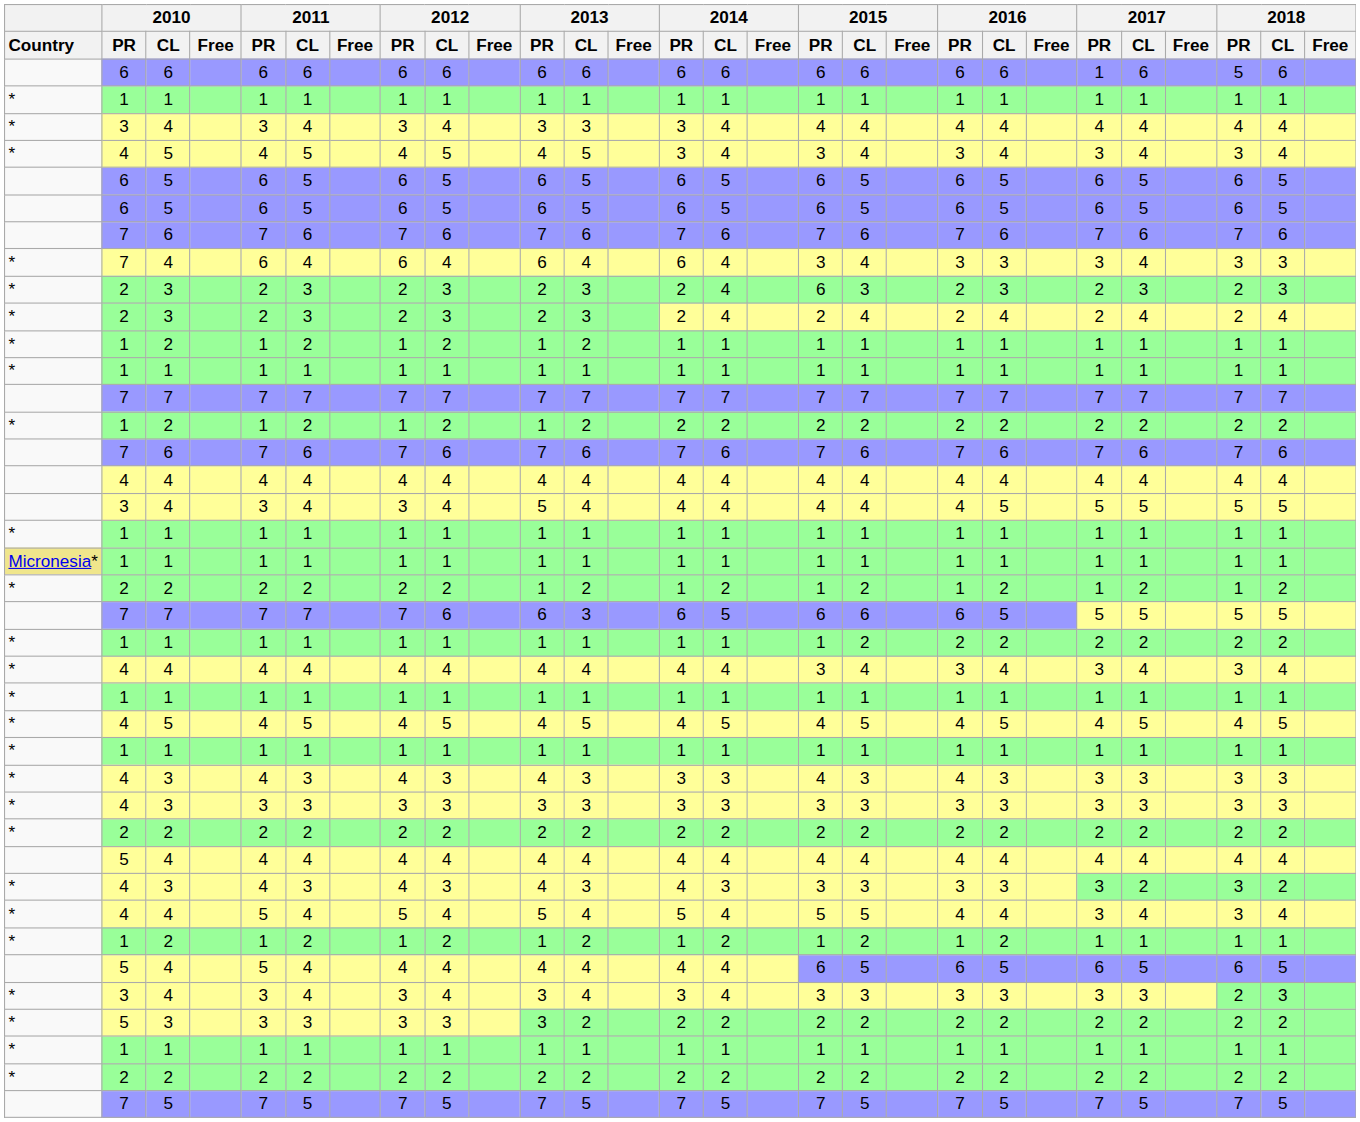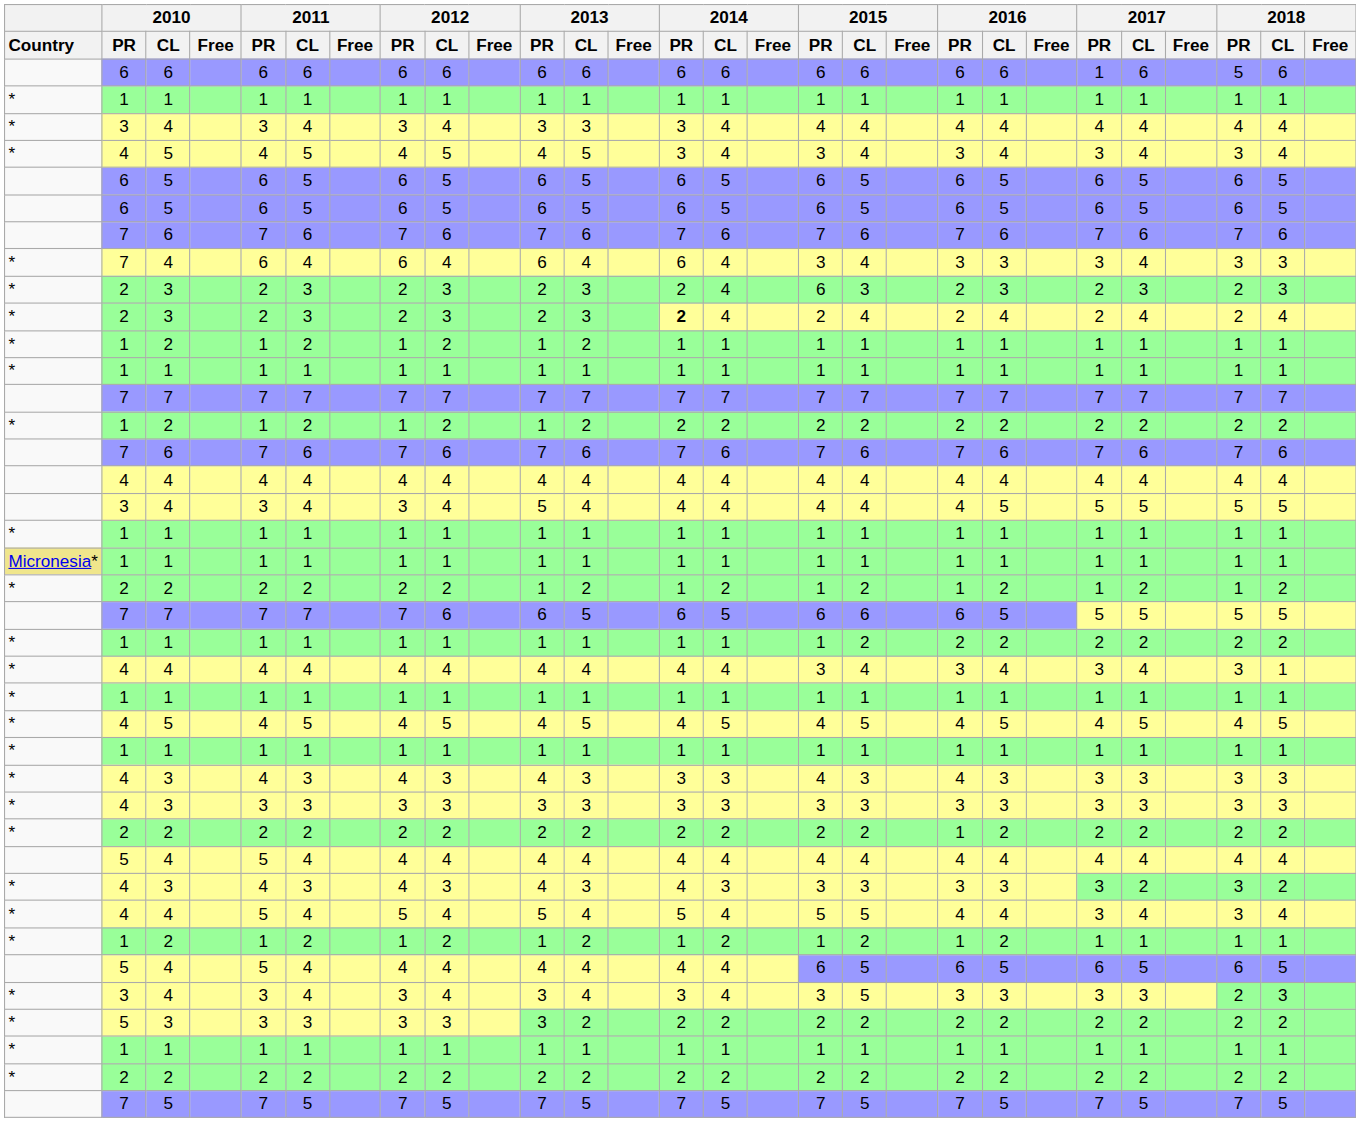(681, 316) normal -> (681, 316) bold
(586, 615) 3 -> (586, 615) 5
(1283, 669) 4 -> (1283, 669) 1
(960, 832) 2 -> (960, 832) 1
(263, 859) 4 -> (263, 859) 5
(865, 995) 3 -> (865, 995) 5
